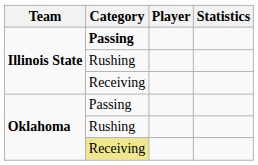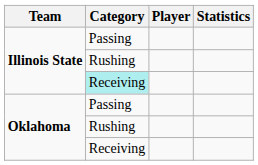(111, 38) bold -> (110, 38) normal
(117, 82) no background -> (117, 82) paleturquoise background
(117, 148) khaki background -> (117, 148) no background
